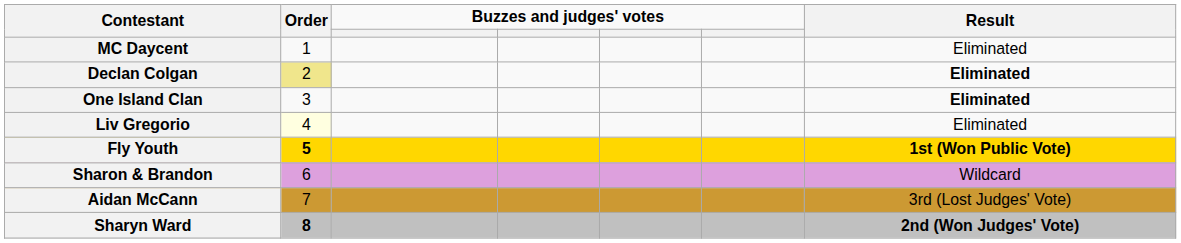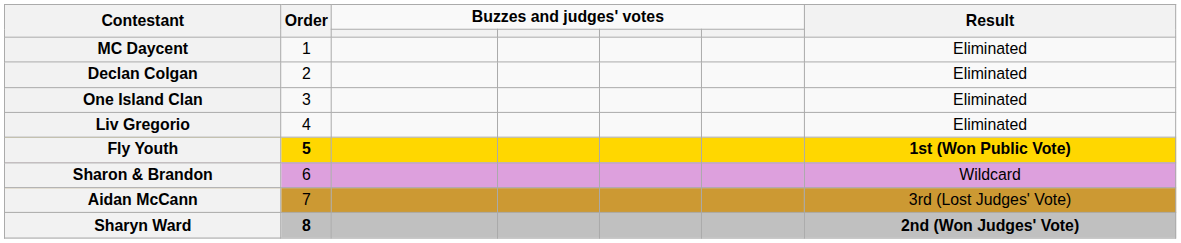(306, 74) khaki background -> (306, 74) no background
(990, 74) bold -> (990, 74) normal
(990, 99) bold -> (990, 99) normal
(306, 124) lightyellow background -> (306, 124) no background
